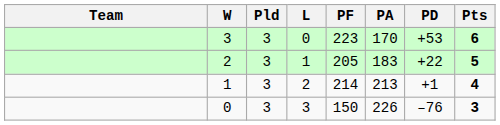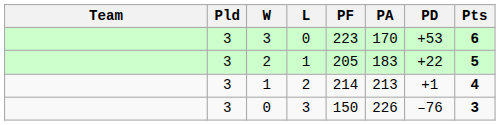columns swapped: (267, 16) <-> (227, 16)
